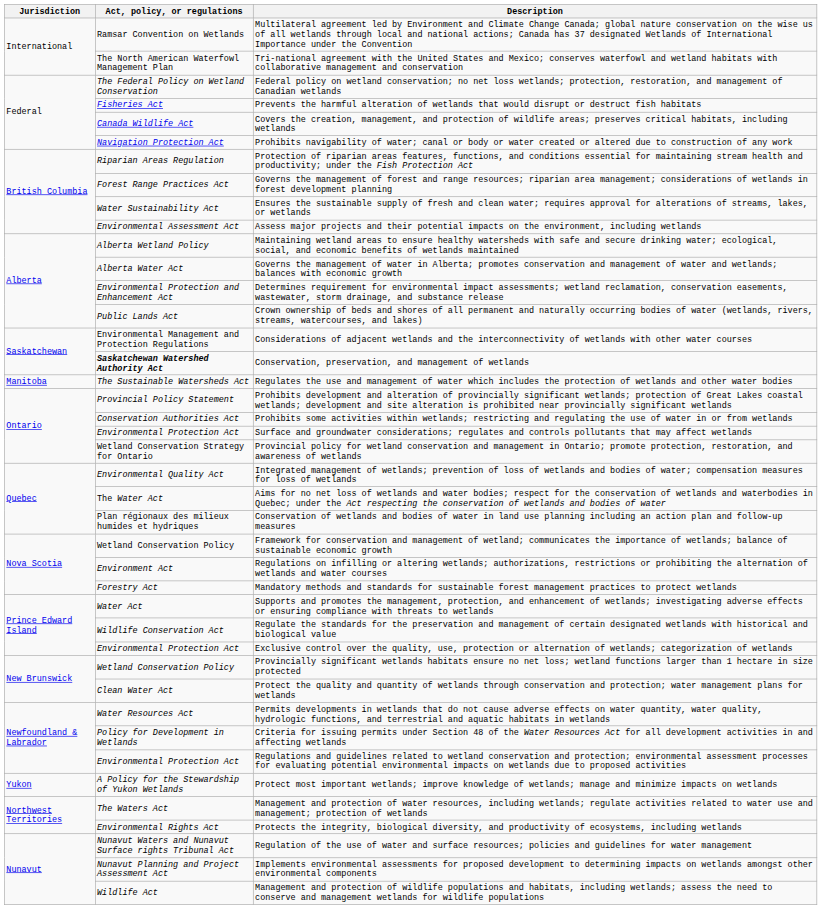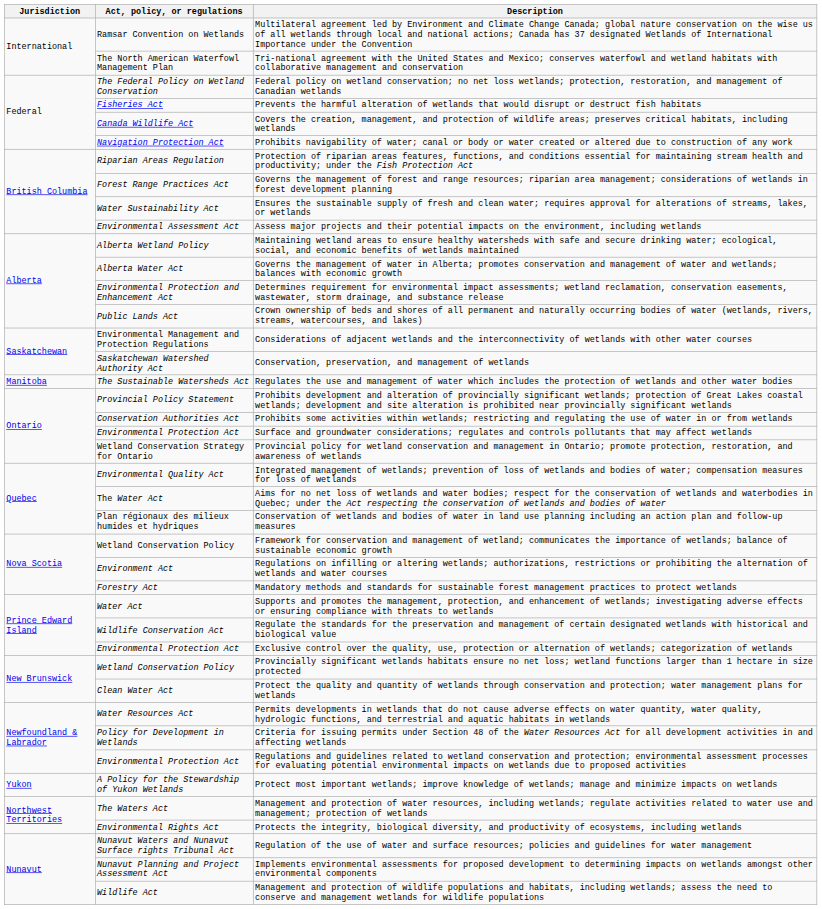(153, 363) bold -> (153, 363) normal
